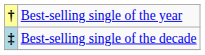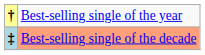(109, 38) no background -> (109, 38) lightsalmon background
